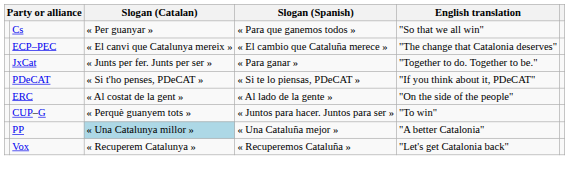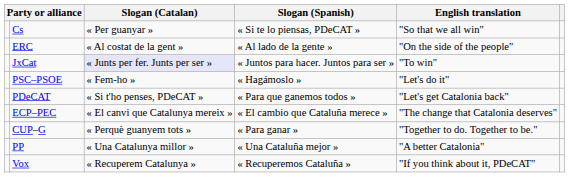(297, 29) « Para que ganemos todos » -> (299, 29) « Si te lo piensas, PDeCAT »
rows swapped: (23, 96) <-> (34, 46)
(149, 63) no background -> (149, 63) lavender background
(268, 63) « Para ganar » -> (316, 63) « Juntos para hacer. Juntos para ser »
(468, 63) "Together to do. Together to be." -> (418, 63) "To win"
+ row: (37, 79)
(299, 79) « Si te lo piensas, PDeCAT » -> (297, 96) « Para que ganemos todos »
(467, 79) "If you think about it, PDeCAT" -> (454, 96) "Let's get Catalonia back"
(316, 113) « Juntos para hacer. Juntos para ser » -> (268, 130) « Para ganar »
(418, 113) "To win" -> (468, 130) "Together to do. Together to be."
(140, 130) lightblue background -> (140, 146) no background
(454, 146) "Let's get Catalonia back" -> (467, 163) "If you think about it, PDeCAT"
